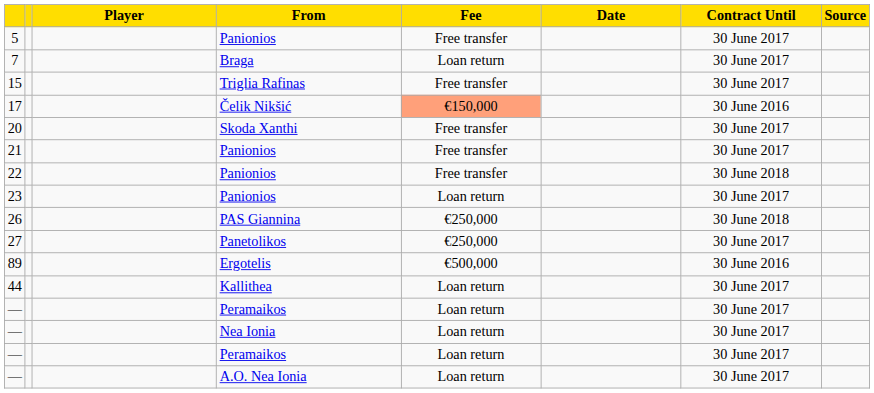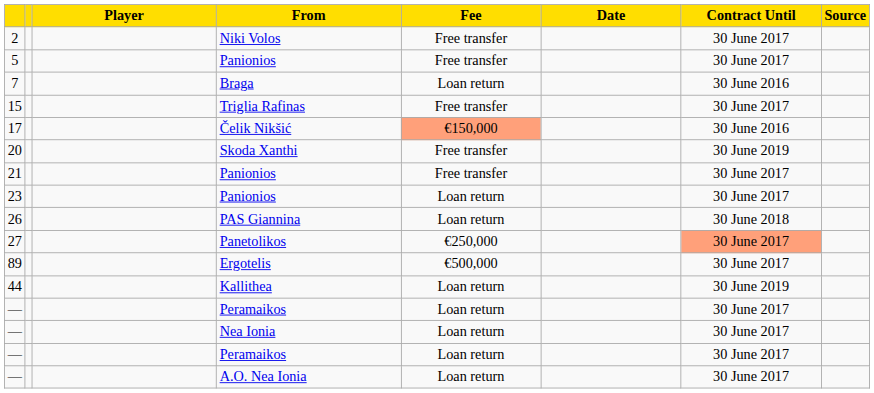+ row: (15, 38)
(751, 60) 30 June 2017 -> (751, 83) 30 June 2016
(751, 128) 30 June 2017 -> (751, 151) 30 June 2019
- row: (15, 173)
(471, 219) €250,000 -> (471, 219) Loan return
(751, 241) no background -> (751, 241) lightsalmon background
(751, 264) 30 June 2016 -> (751, 264) 30 June 2017
(751, 286) 30 June 2017 -> (751, 286) 30 June 2019
